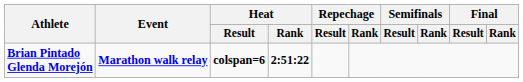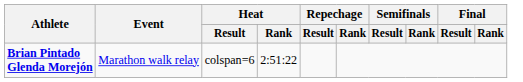(153, 60) bold -> (149, 60) normal
(239, 60) bold -> (230, 60) normal
(290, 60) bold -> (279, 60) normal
